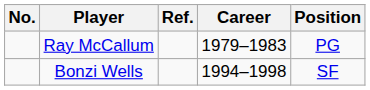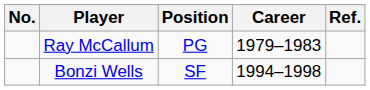columns swapped: (328, 17) <-> (178, 17)
